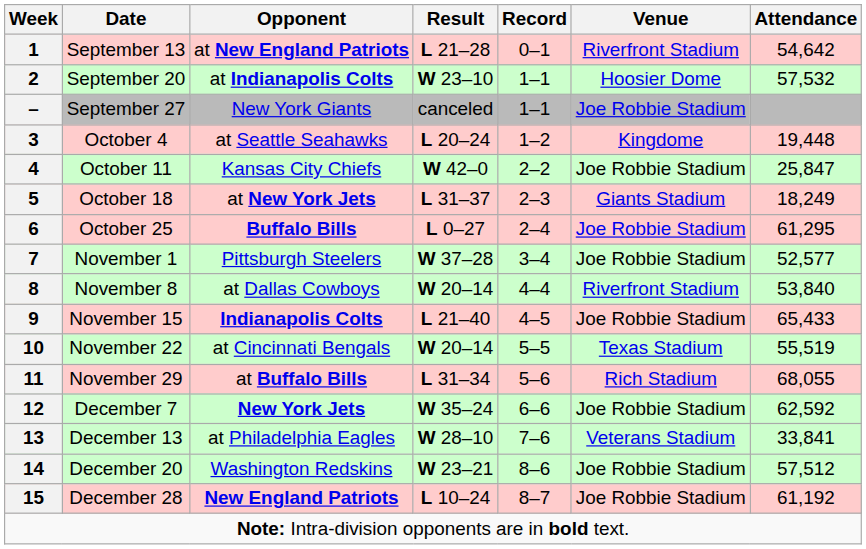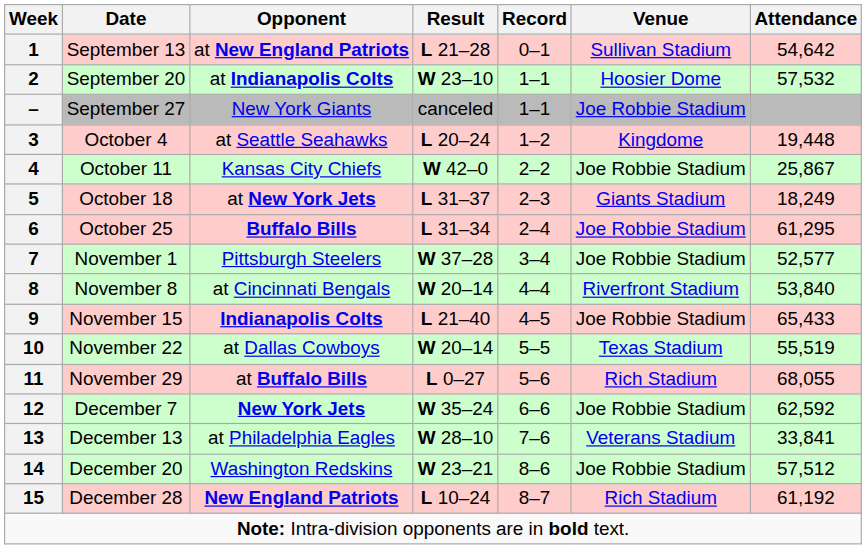(661, 49) Riverfront Stadium -> (661, 49) Sullivan Stadium
(806, 169) 25,847 -> (806, 169) 25,867
(456, 229) L 0–27 -> (455, 229) L 31–34
(301, 288) at Dallas Cowboys -> (301, 288) at Cincinnati Bengals
(301, 348) at Cincinnati Bengals -> (301, 348) at Dallas Cowboys
(455, 378) L 31–34 -> (456, 378) L 0–27
(661, 498) Joe Robbie Stadium -> (661, 498) Rich Stadium
